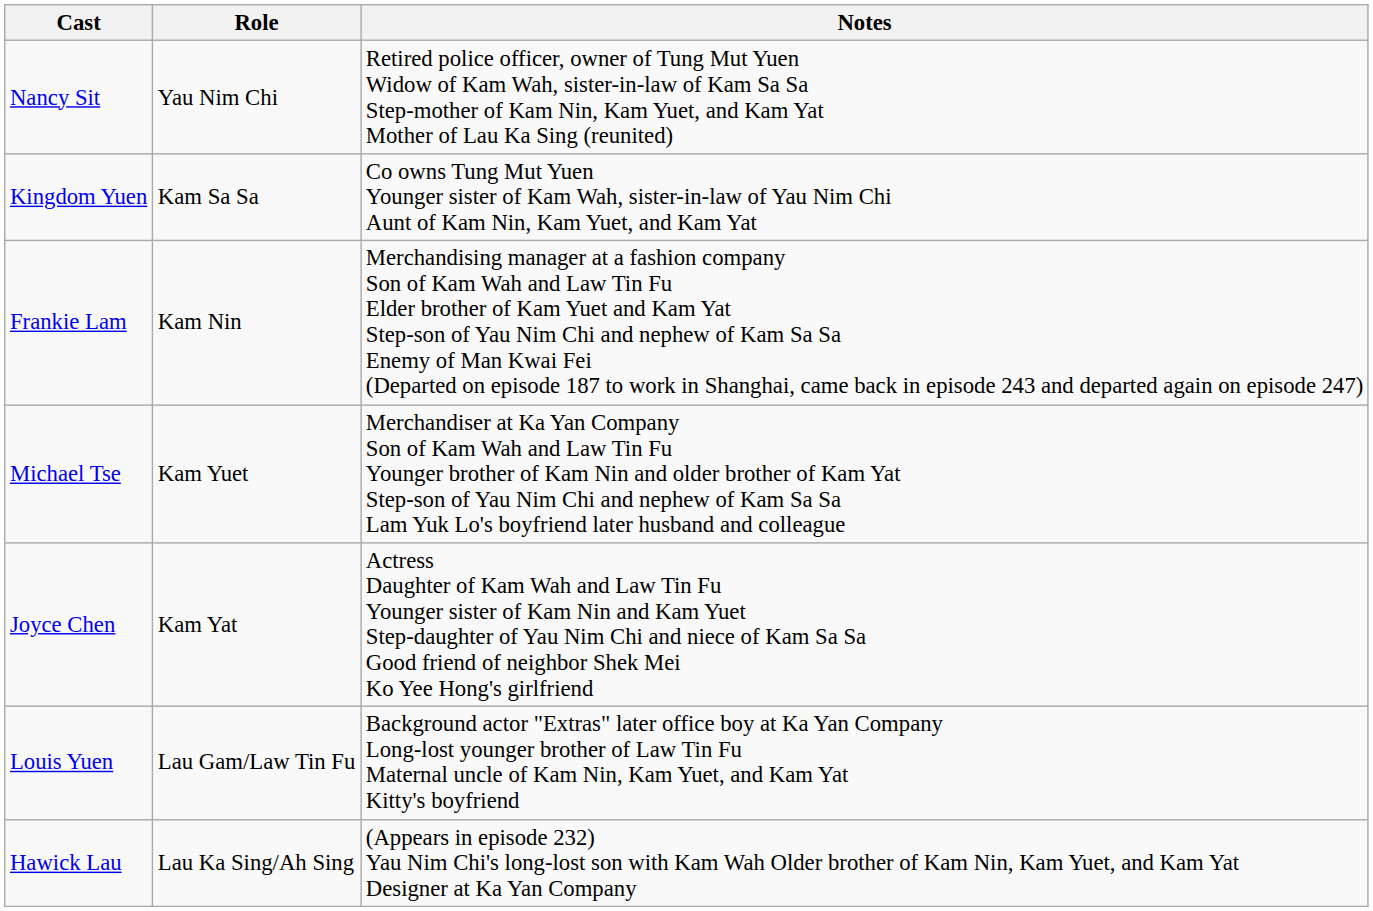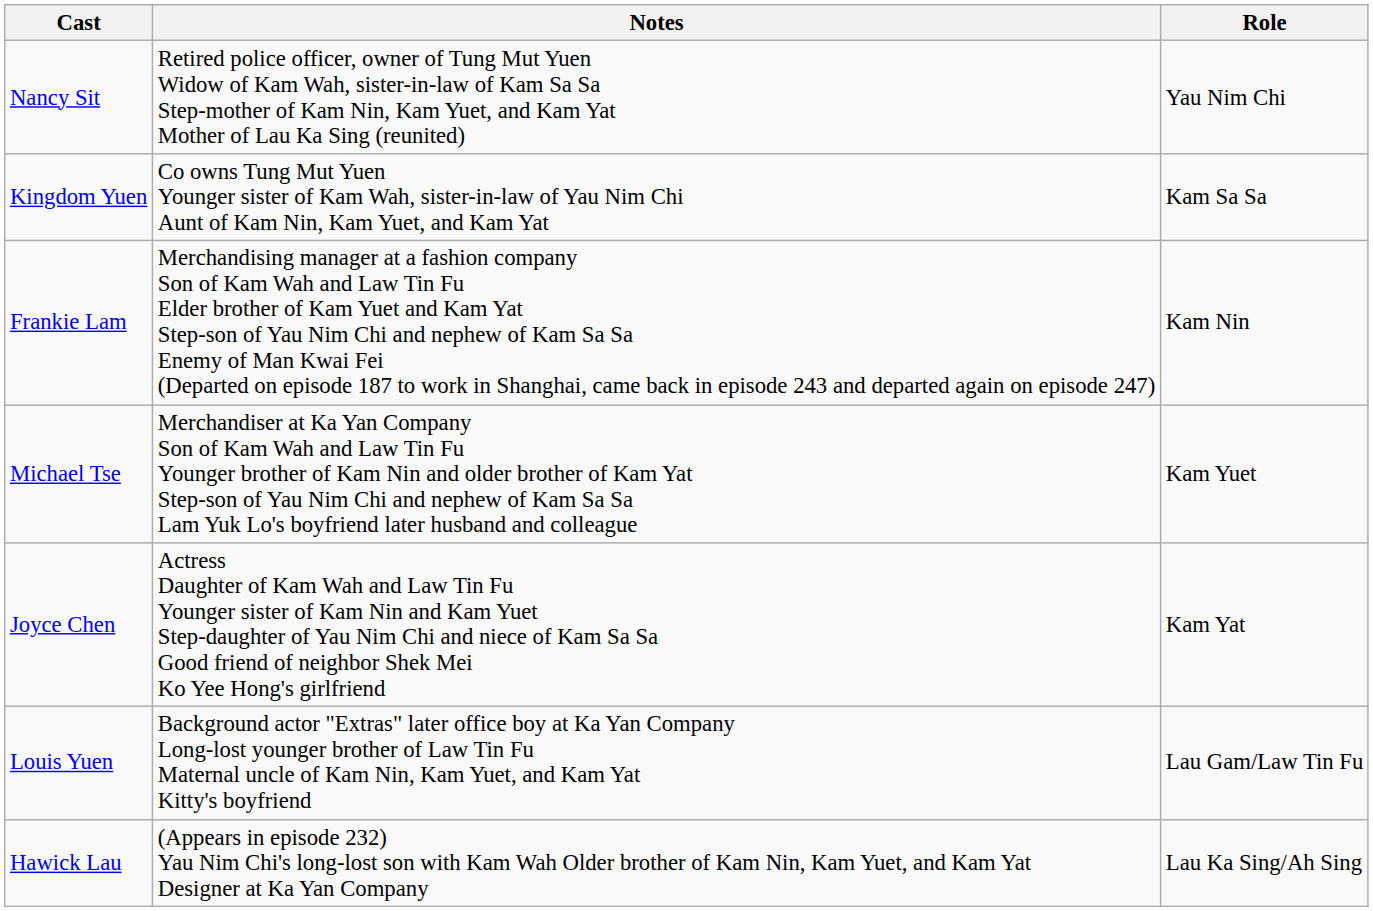columns swapped: (257, 22) <-> (865, 22)
